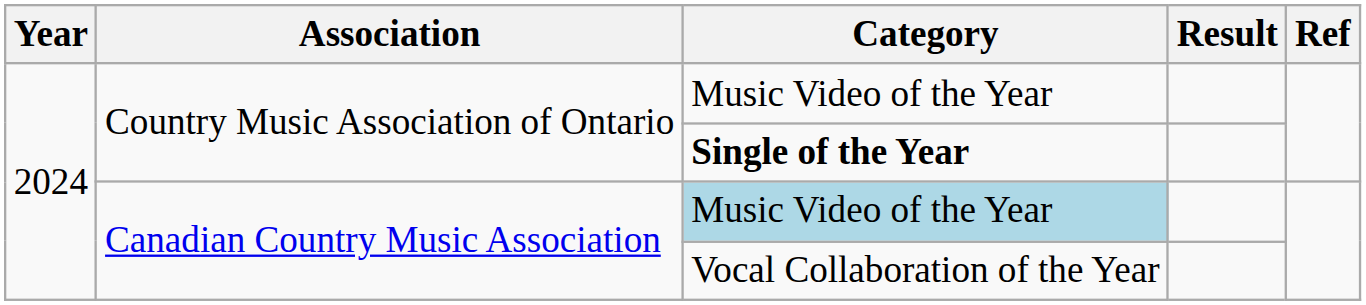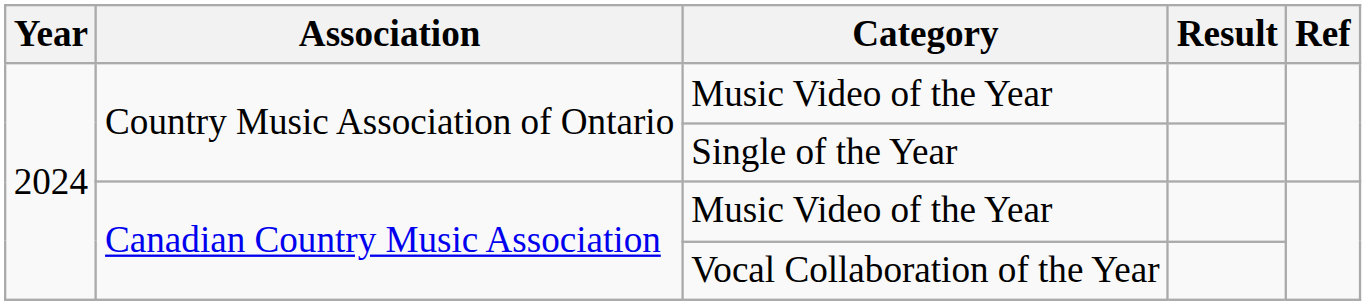(830, 151) bold -> (824, 151) normal
(872, 210) lightblue background -> (872, 210) no background
